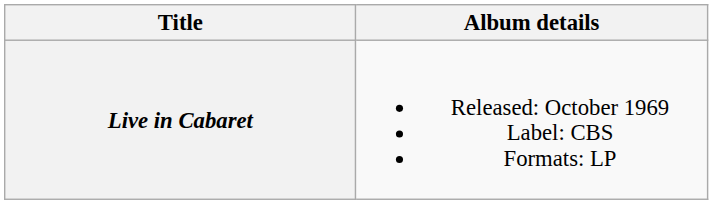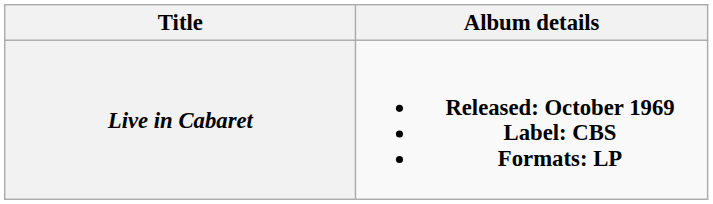(532, 133) normal -> (532, 133) bold
